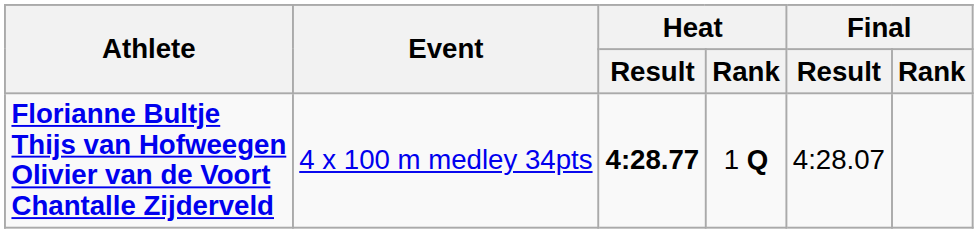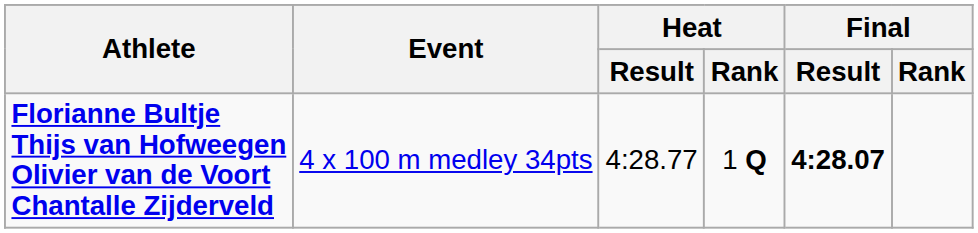(652, 161) bold -> (652, 161) normal
(839, 161) normal -> (838, 161) bold
